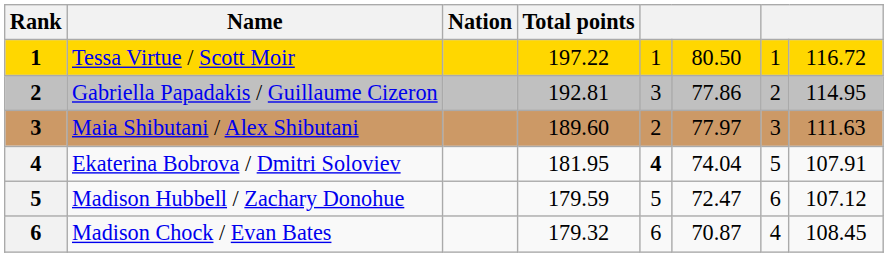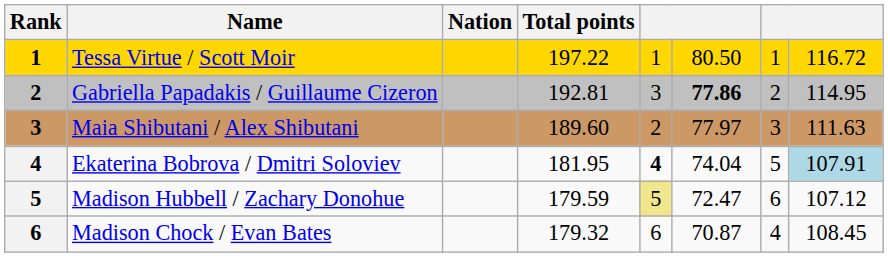(716, 92) normal -> (716, 92) bold
(836, 163) no background -> (836, 163) lightblue background
(656, 198) no background -> (656, 198) khaki background
